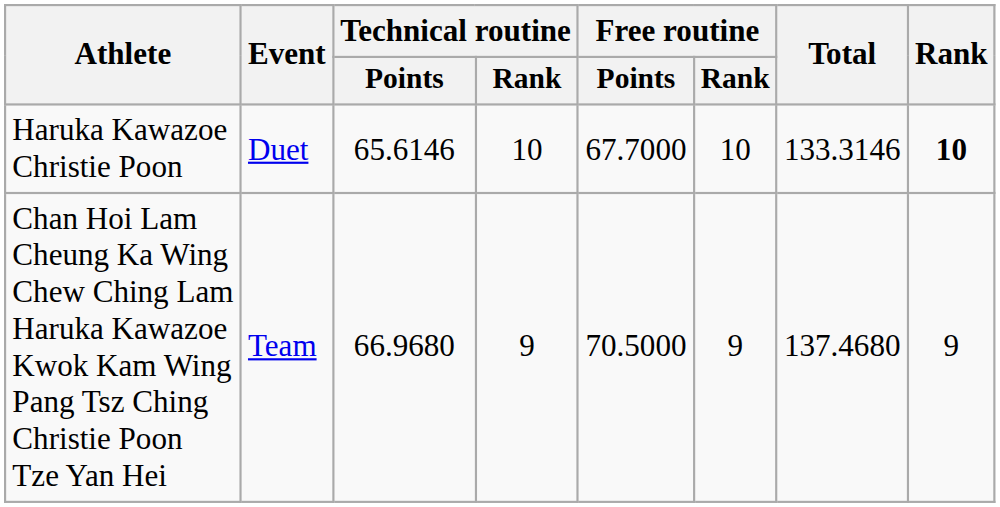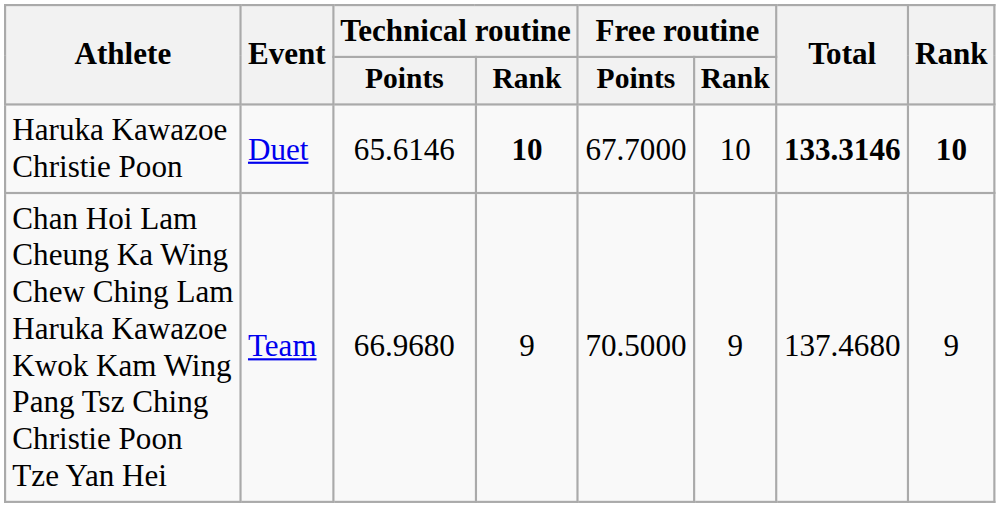(527, 148) normal -> (527, 148) bold
(842, 148) normal -> (842, 148) bold
